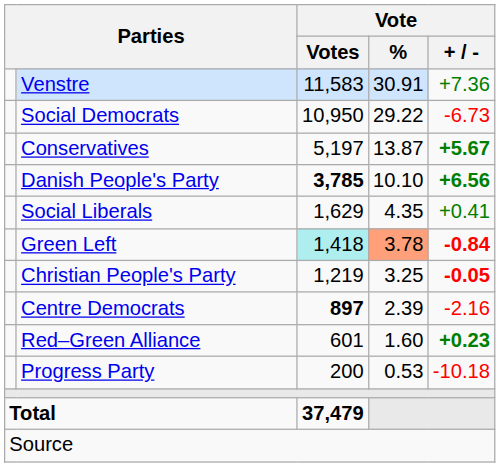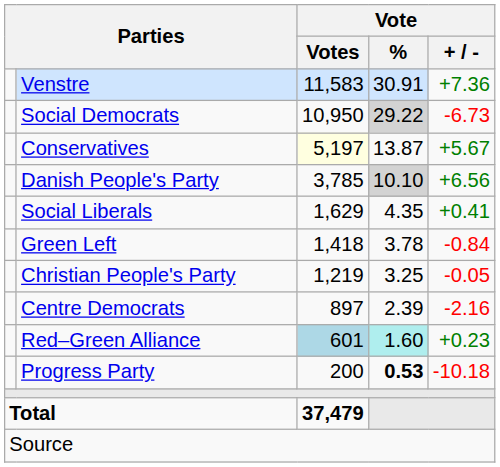(398, 116) no background -> (398, 116) lightgrey background
(339, 148) no background -> (339, 148) lightyellow background
(464, 148) bold -> (464, 148) normal
(339, 180) bold -> (339, 180) normal
(398, 180) no background -> (398, 180) lightgrey background
(464, 180) bold -> (464, 180) normal
(339, 244) paleturquoise background -> (339, 244) no background
(404, 244) lightsalmon background -> (404, 244) no background
(467, 244) bold -> (467, 244) normal
(467, 276) bold -> (467, 276) normal
(347, 308) bold -> (347, 308) normal
(347, 340) no background -> (347, 340) lightblue background
(404, 340) no background -> (404, 340) paleturquoise background
(464, 340) bold -> (464, 340) normal
(404, 372) normal -> (404, 372) bold
